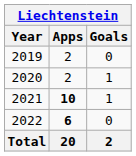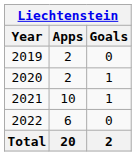(68, 99) bold -> (68, 99) normal
(68, 120) bold -> (68, 120) normal
